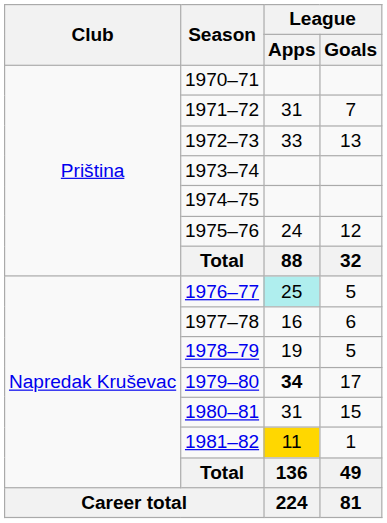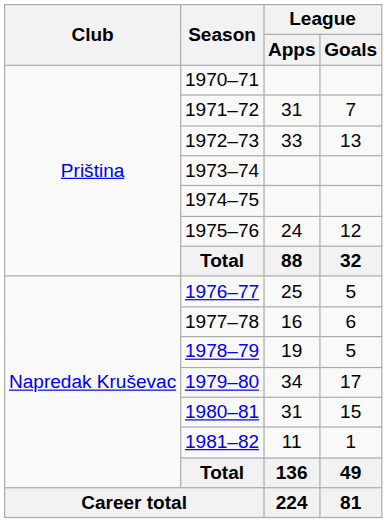(292, 291) paleturquoise background -> (292, 291) no background
(292, 381) bold -> (292, 381) normal
(292, 442) gold background -> (292, 442) no background
